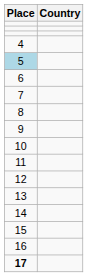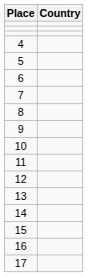(21, 61) lightblue background -> (21, 61) no background
(21, 264) bold -> (21, 264) normal
